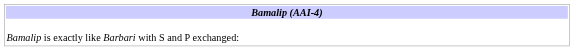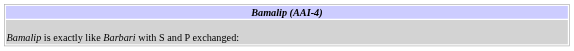(123, 38) no background -> (123, 38) lightgrey background
